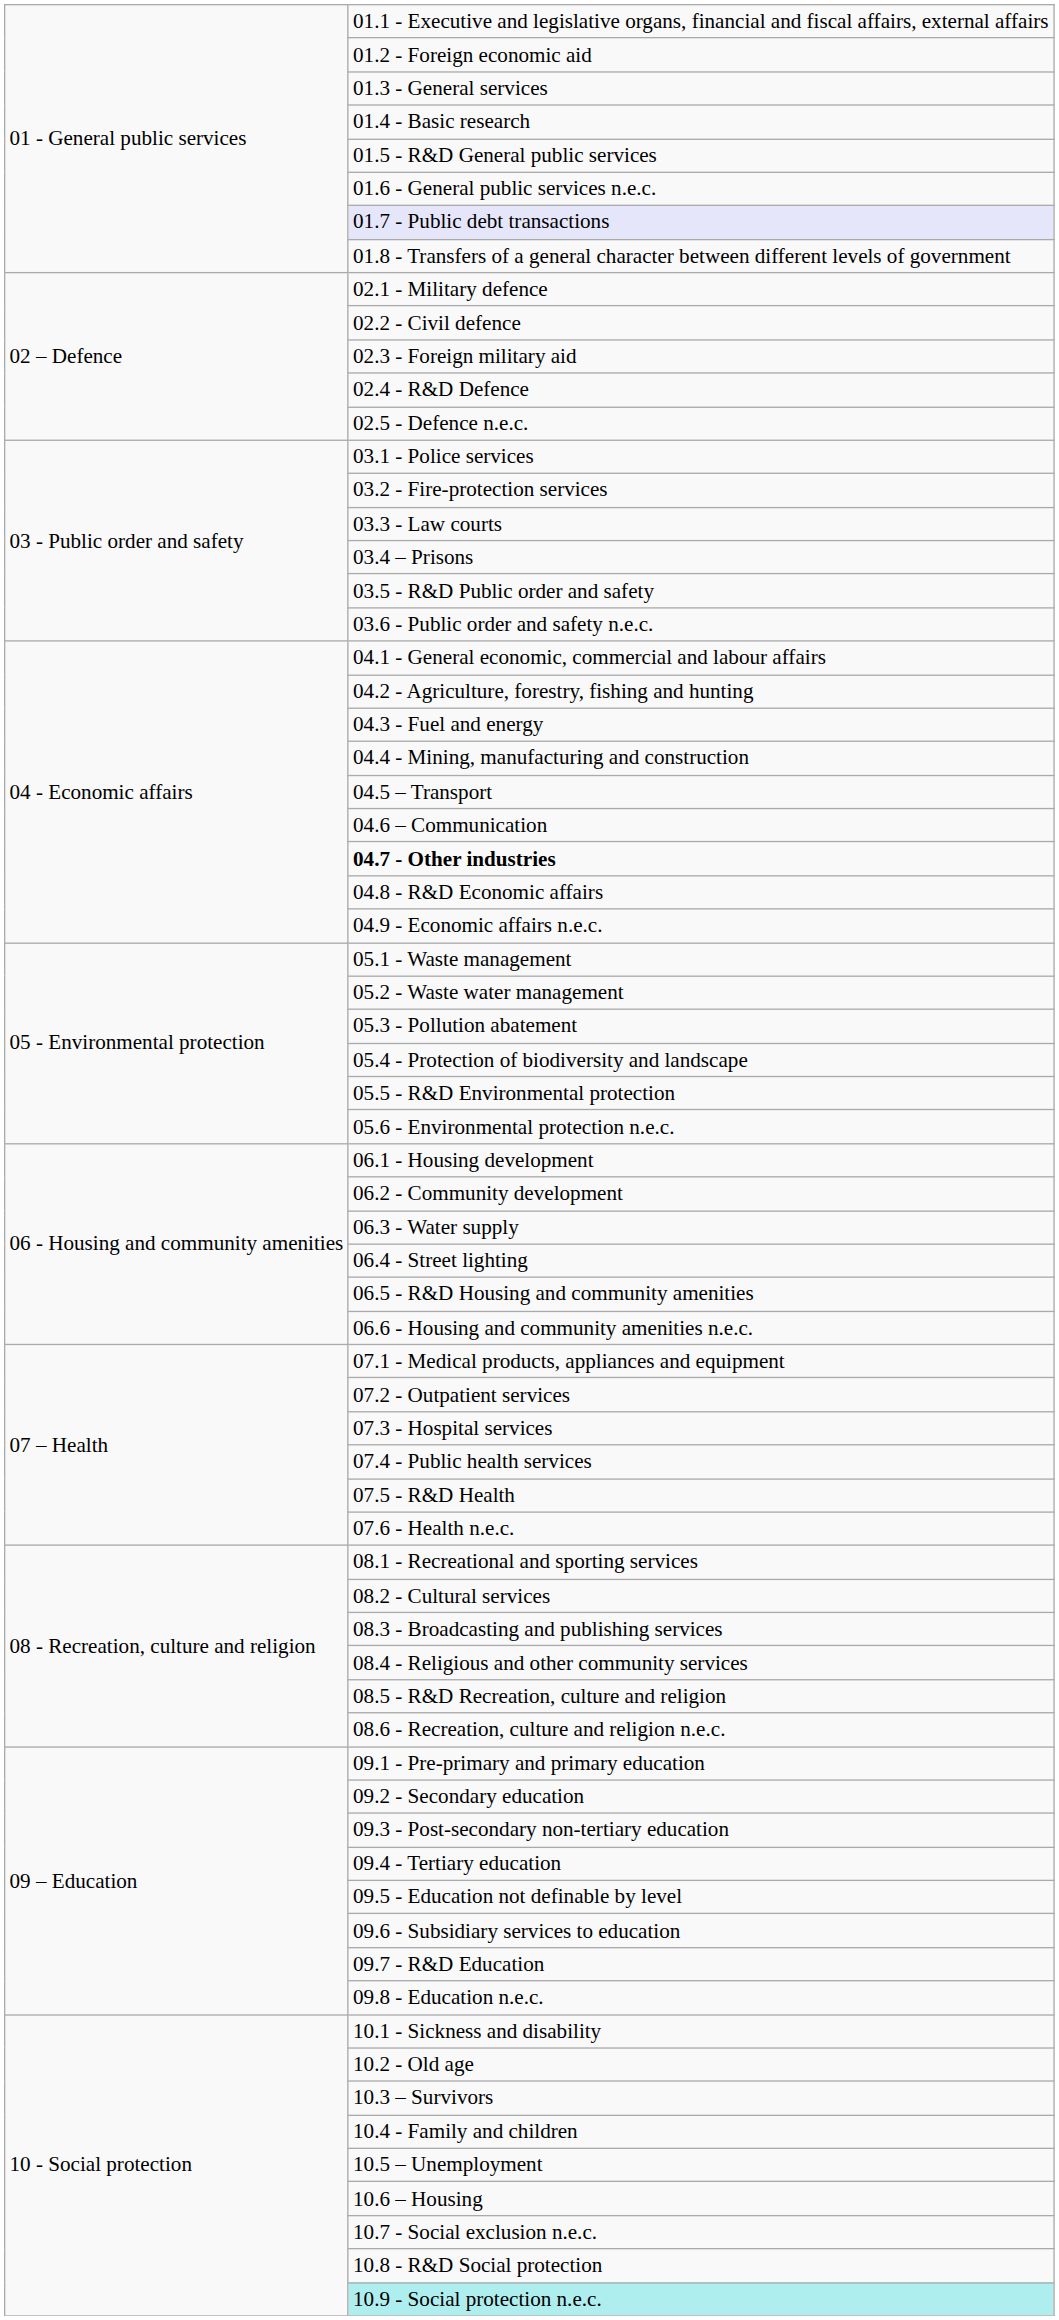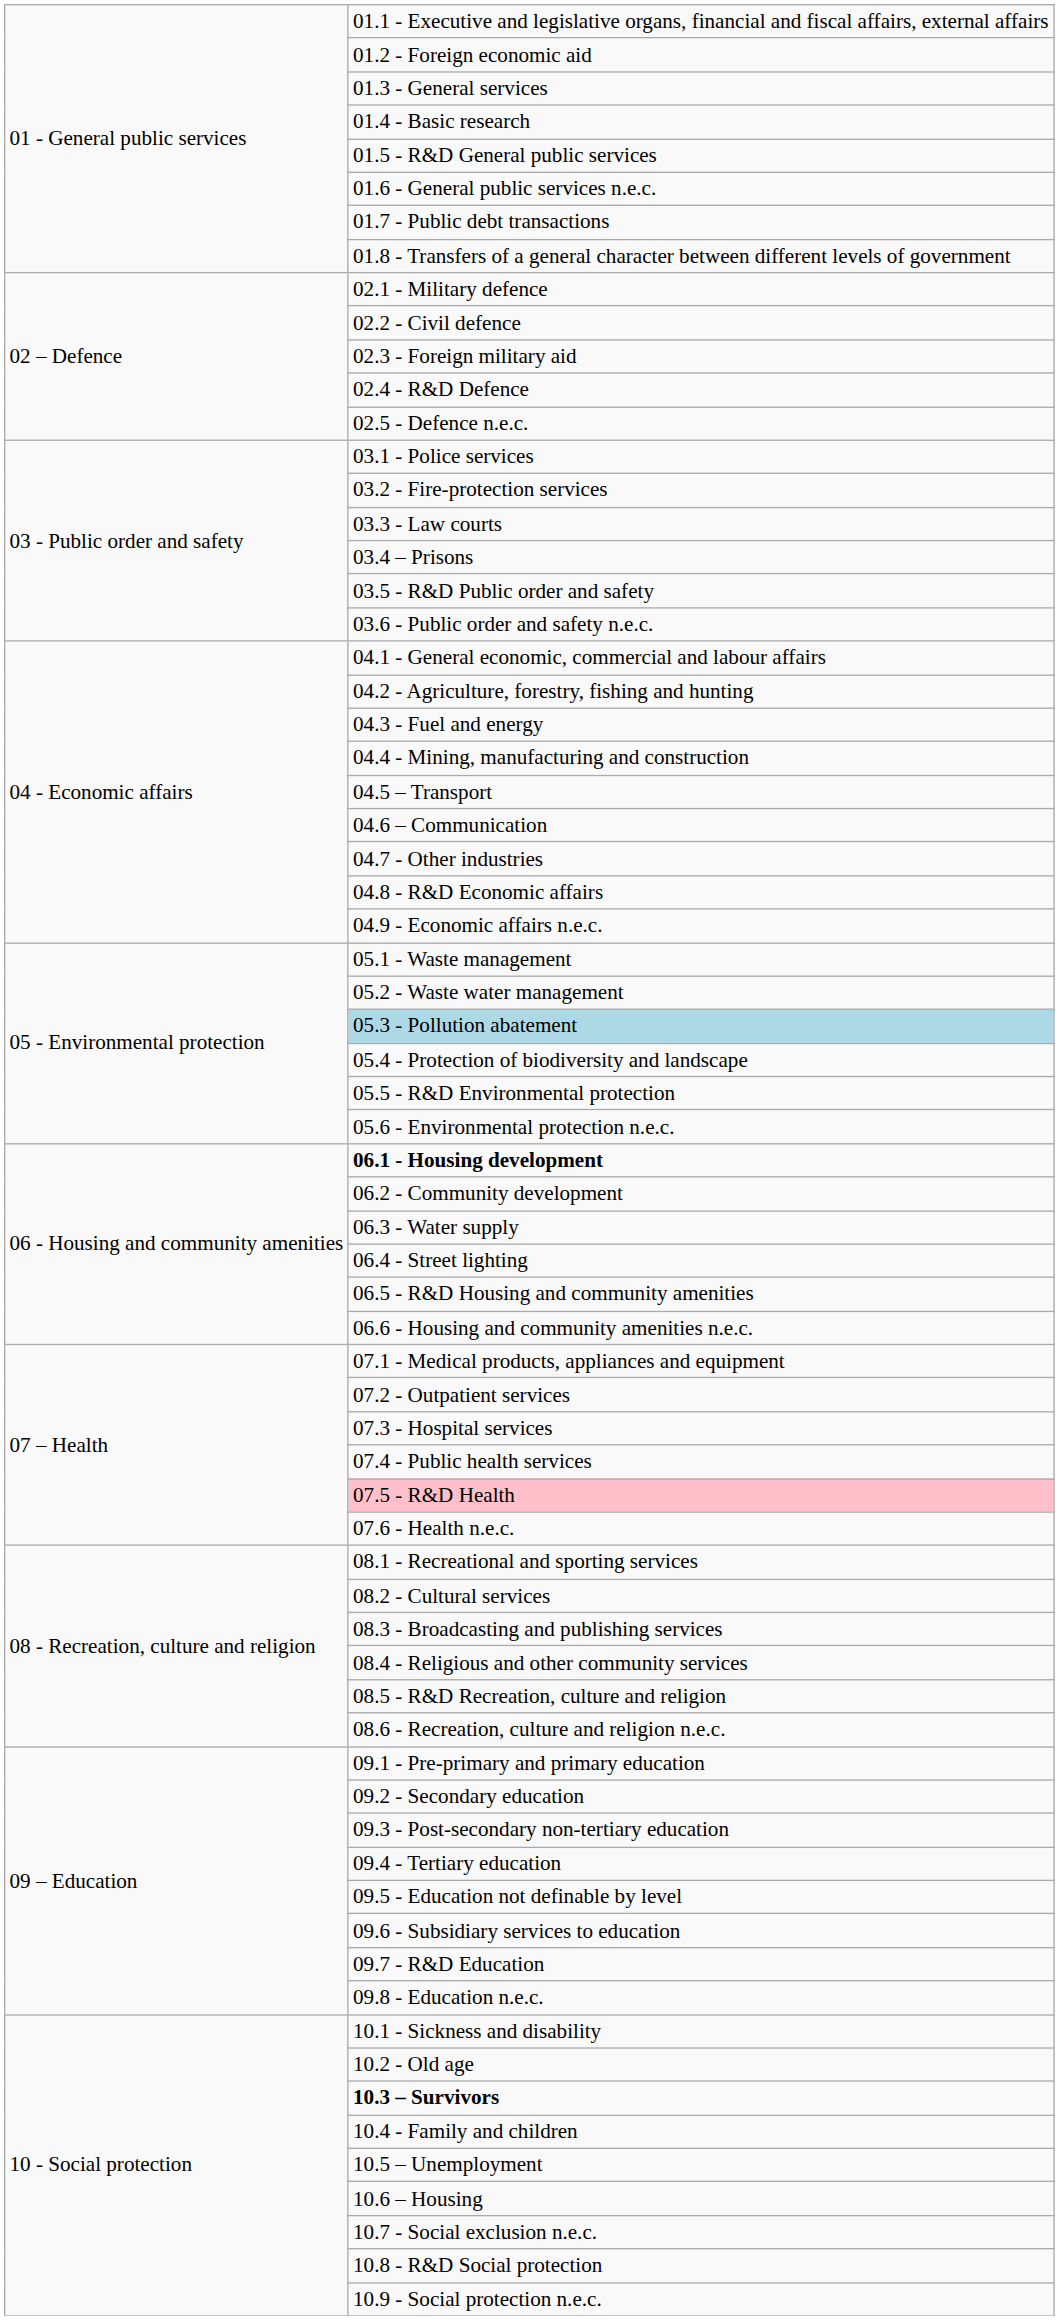(481, 222) lavender background -> (481, 222) no background
(454, 858) bold -> (448, 858) normal
(465, 1026) no background -> (465, 1026) lightblue background
(473, 1160) normal -> (478, 1160) bold
(434, 1495) no background -> (434, 1495) pink background
(423, 2097) normal -> (426, 2097) bold
(477, 2298) paleturquoise background -> (477, 2298) no background
